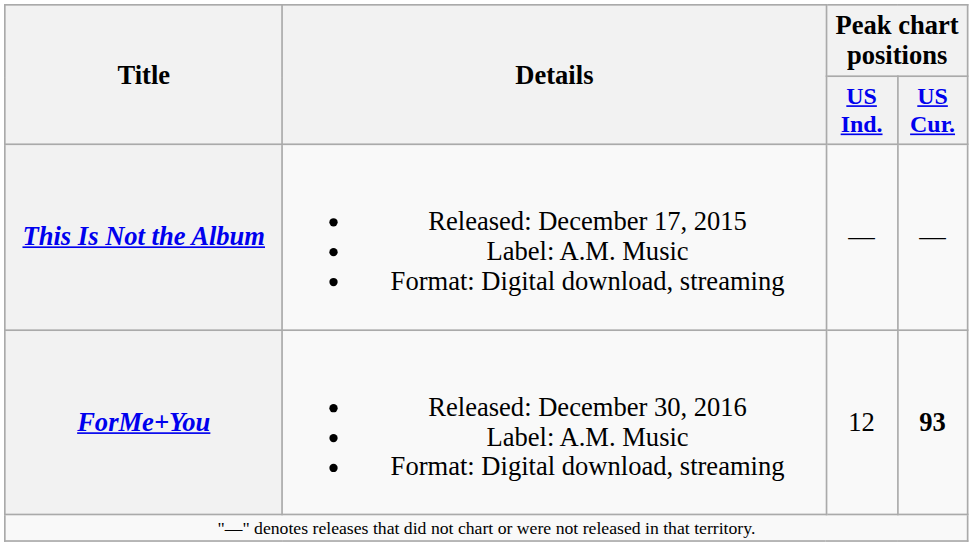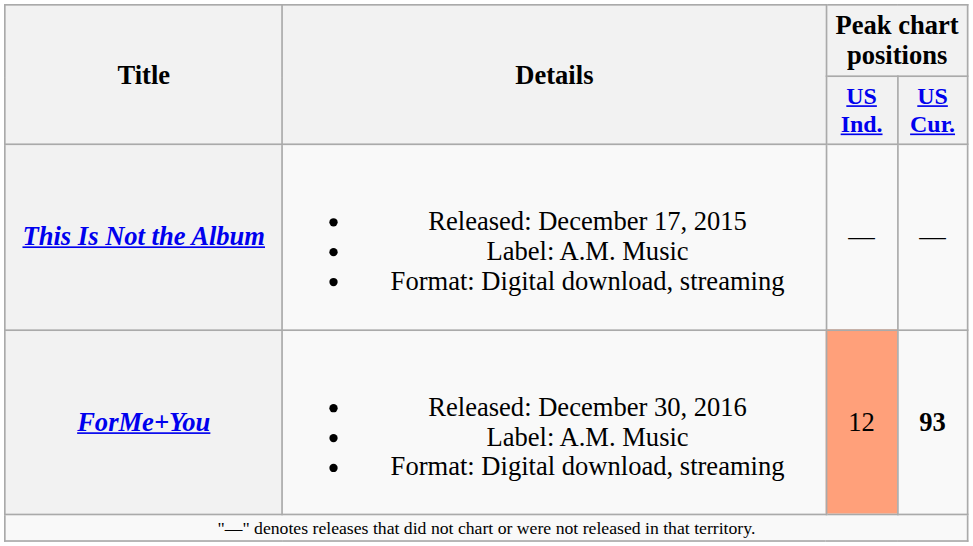(862, 421) no background -> (862, 421) lightsalmon background
